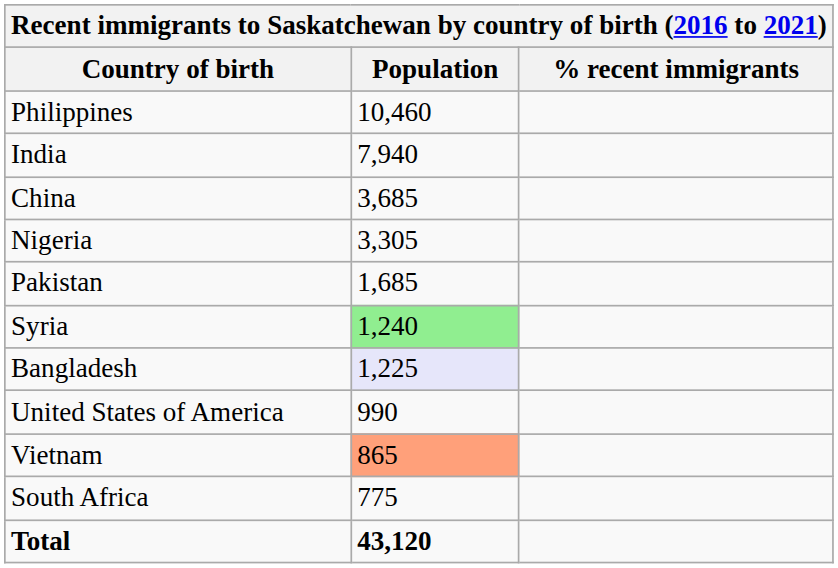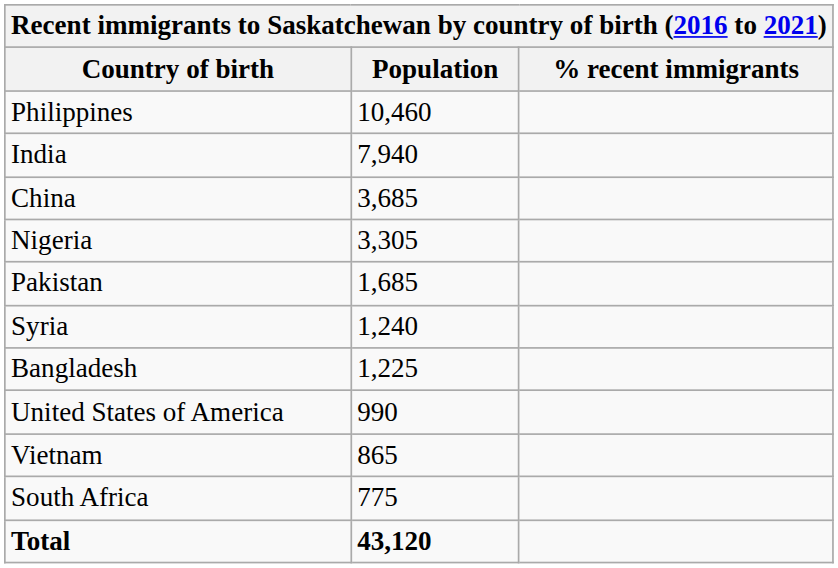(388, 326) lightgreen background -> (388, 326) no background
(388, 369) lavender background -> (388, 369) no background
(377, 454) lightsalmon background -> (377, 454) no background
